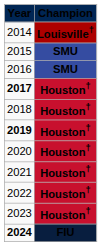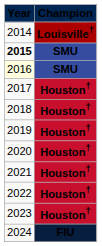(19, 51) normal -> (19, 51) bold
(19, 69) no background -> (19, 69) lightyellow background
(19, 88) bold -> (19, 88) normal
(19, 130) bold -> (19, 130) normal
(19, 233) bold -> (19, 233) normal
